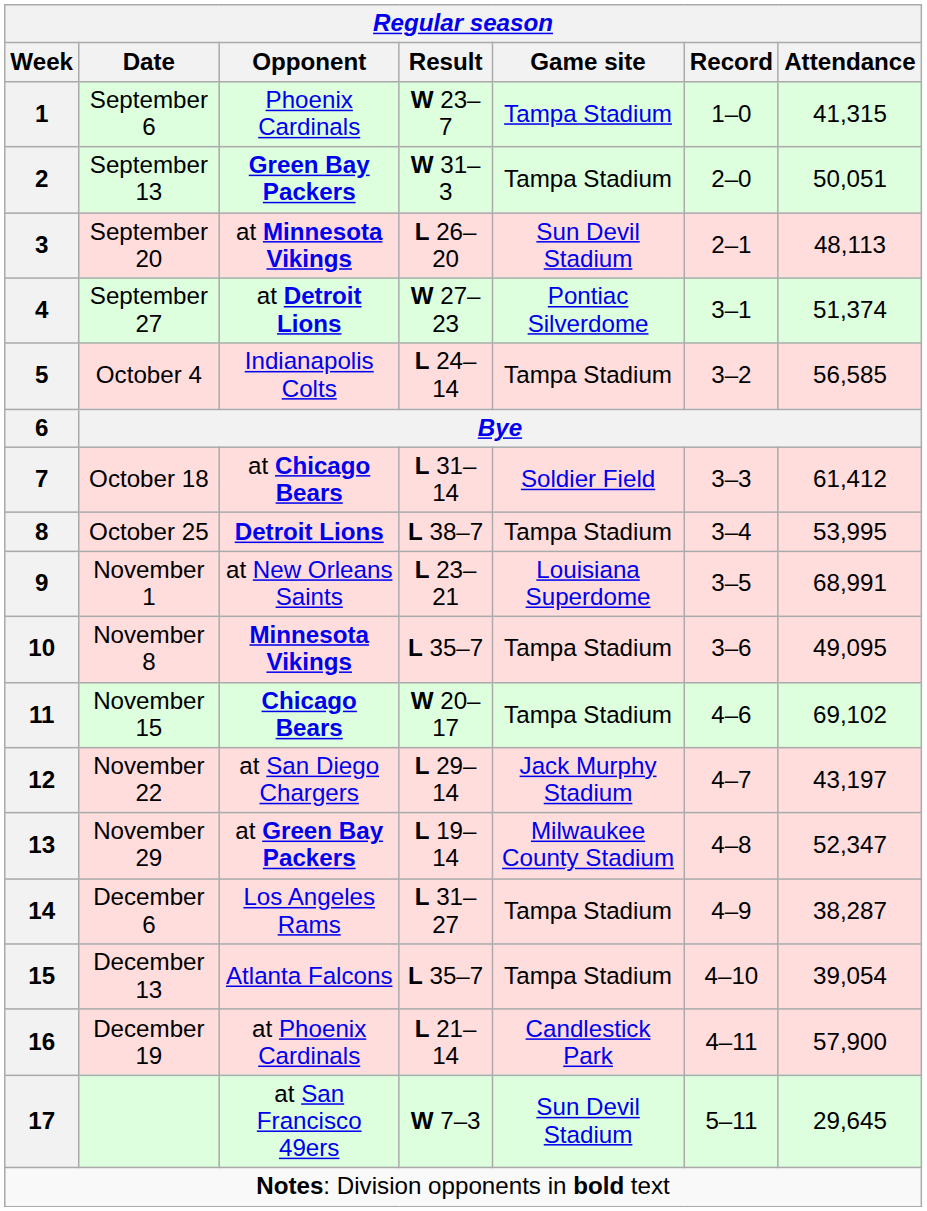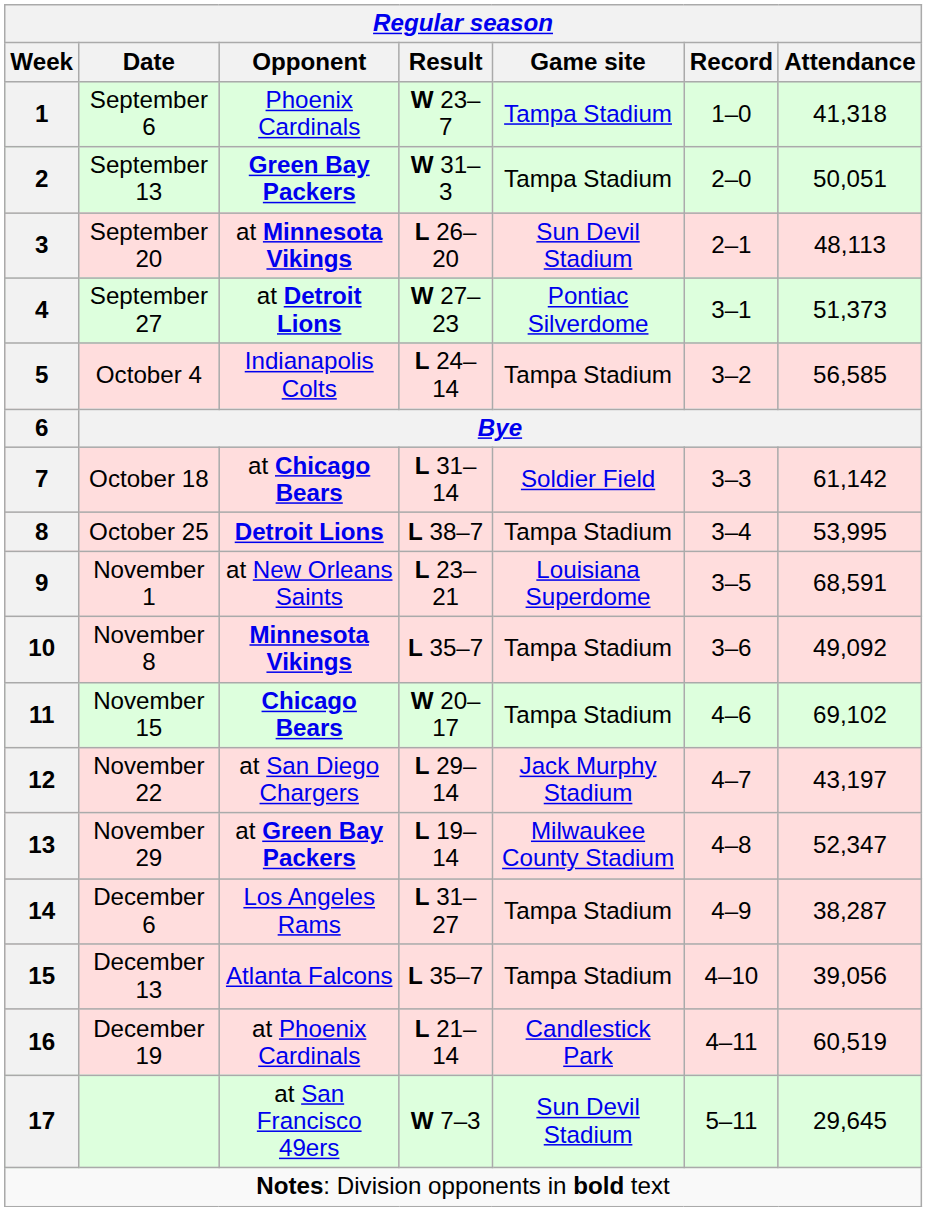(850, 113) 41,315 -> (850, 113) 41,318
(850, 310) 51,374 -> (850, 310) 51,373
(850, 479) 61,412 -> (850, 479) 61,142
(850, 583) 68,991 -> (850, 583) 68,591
(850, 648) 49,095 -> (850, 648) 49,092
(850, 976) 39,054 -> (850, 976) 39,056
(850, 1041) 57,900 -> (850, 1041) 60,519
